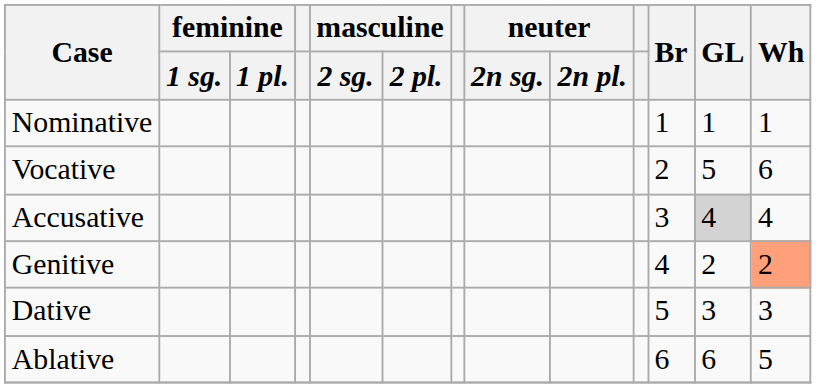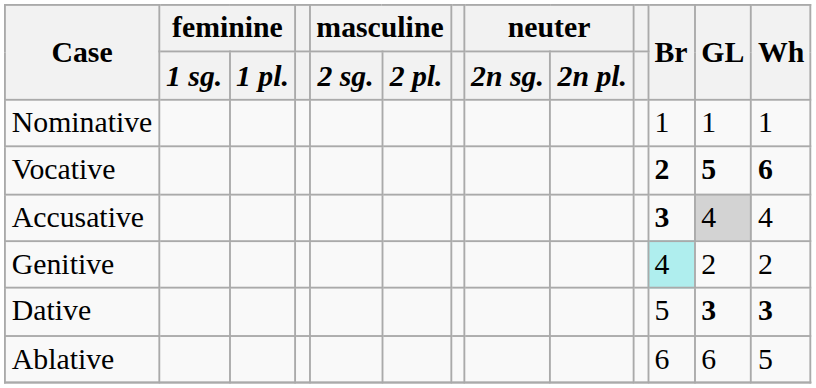(662, 169) normal -> (662, 169) bold
(709, 169) normal -> (709, 169) bold
(765, 169) normal -> (765, 169) bold
(662, 216) normal -> (662, 216) bold
(662, 264) no background -> (662, 264) paleturquoise background
(765, 264) lightsalmon background -> (765, 264) no background
(709, 311) normal -> (709, 311) bold
(765, 311) normal -> (765, 311) bold
